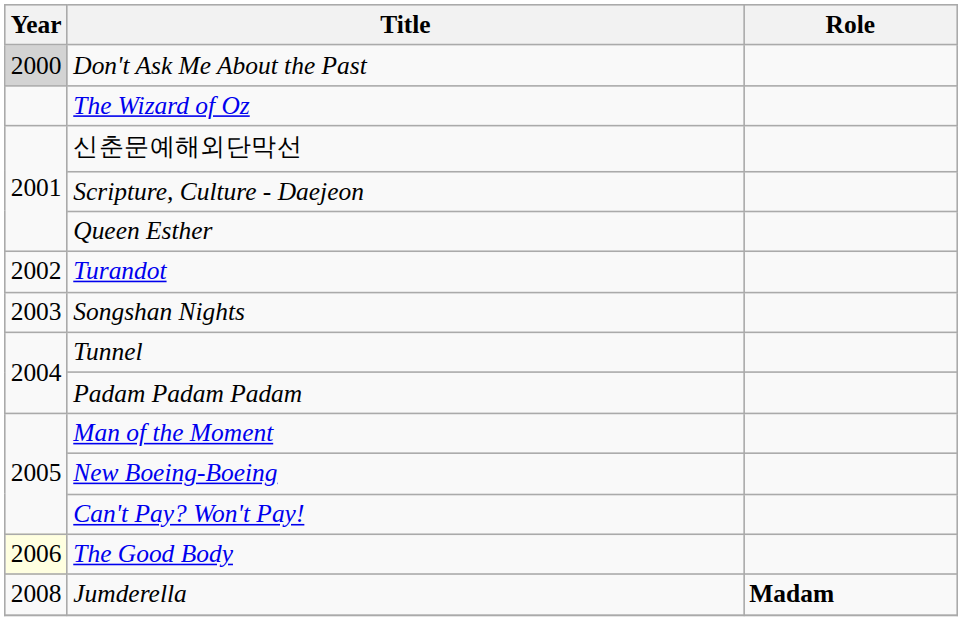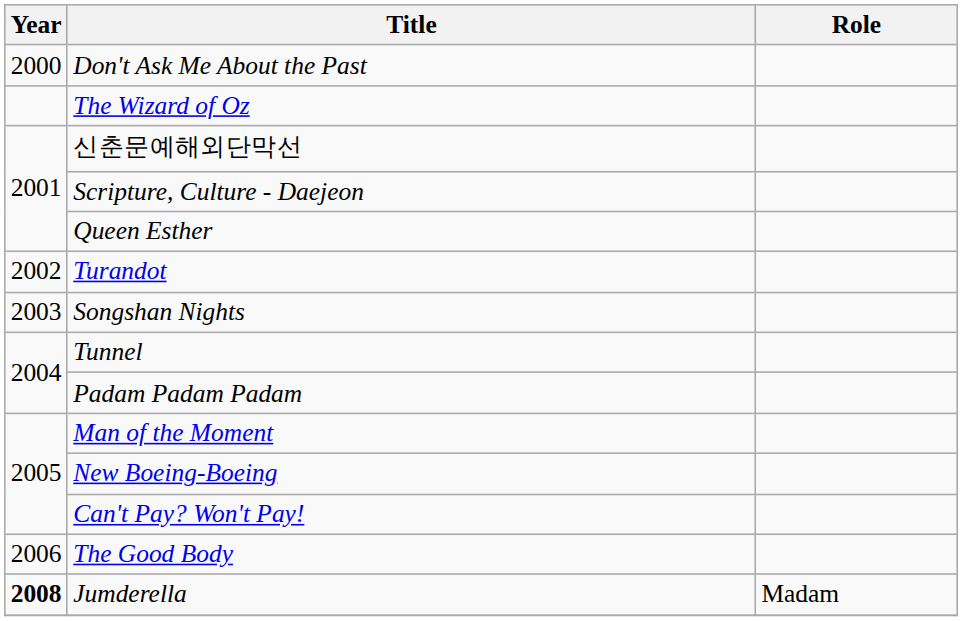(36, 65) lightgrey background -> (36, 65) no background
(36, 553) lightyellow background -> (36, 553) no background
(36, 594) normal -> (36, 594) bold
(792, 594) bold -> (800, 594) normal
